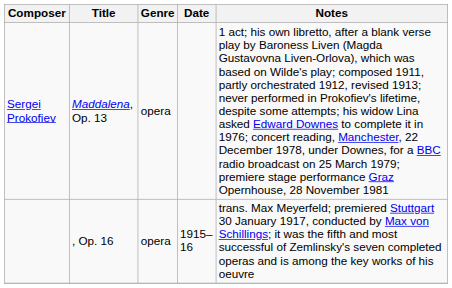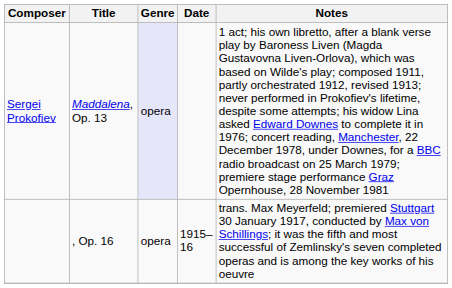(156, 111) no background -> (156, 111) lavender background
